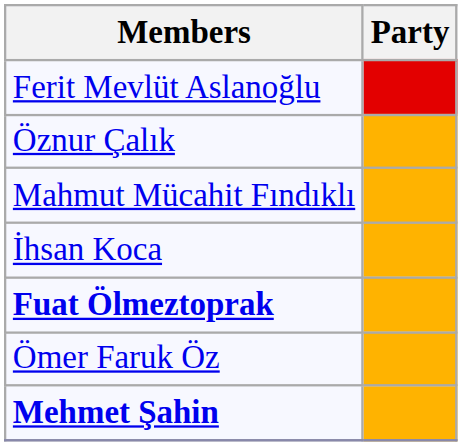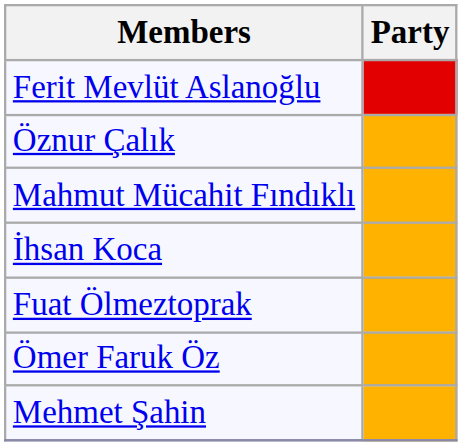(143, 304) bold -> (132, 304) normal
(116, 412) bold -> (109, 412) normal
